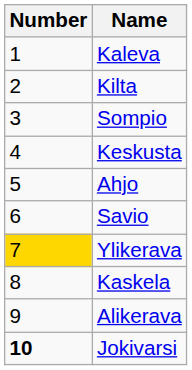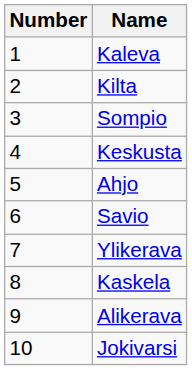(15, 250) gold background -> (15, 250) no background
(21, 348) bold -> (21, 348) normal
